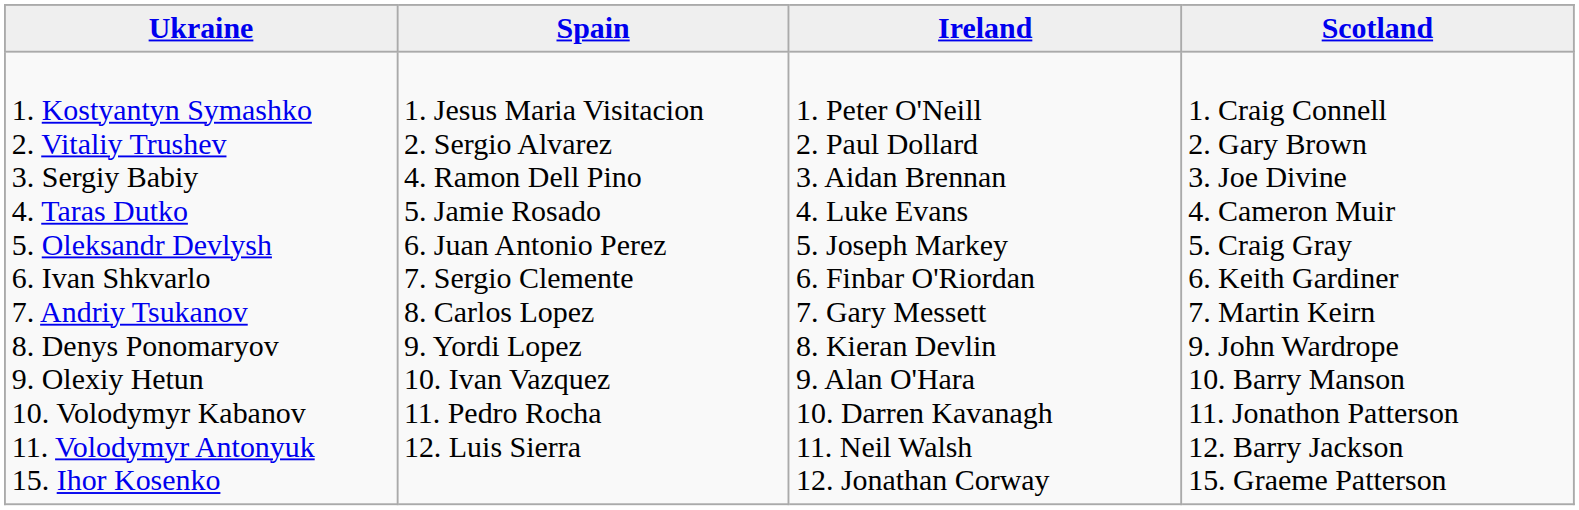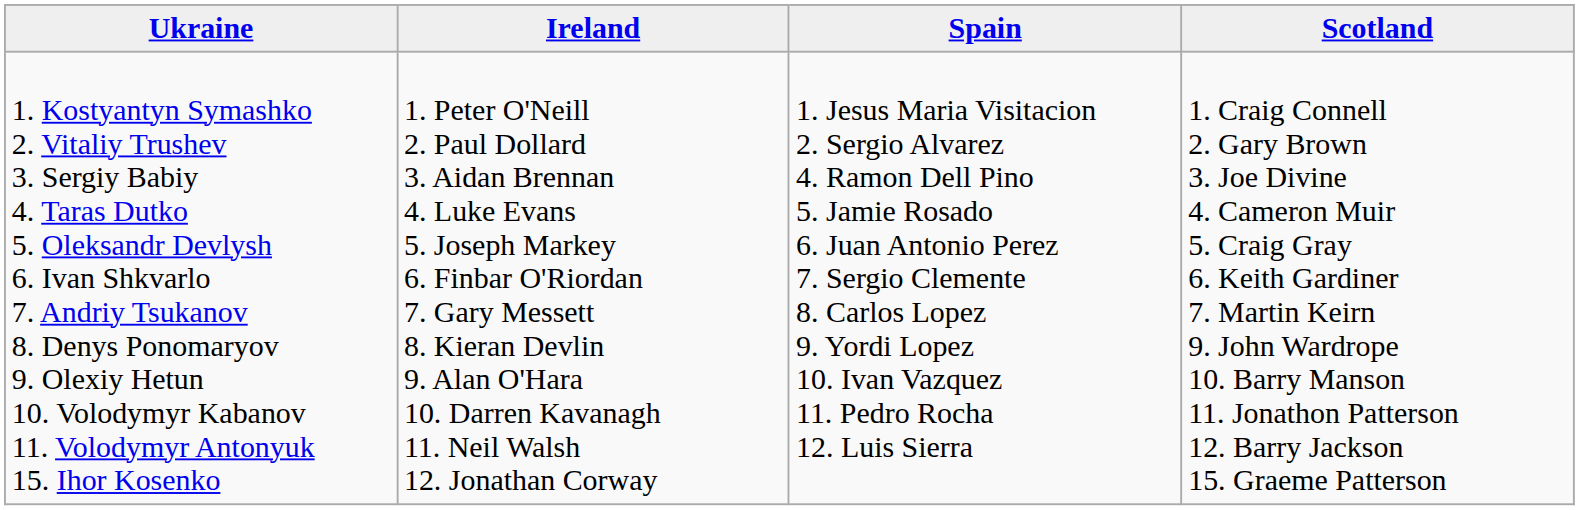columns swapped: (985, 28) <-> (593, 28)
